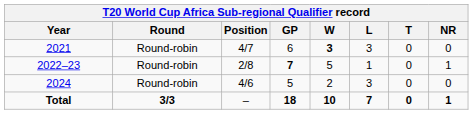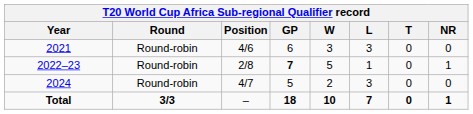(246, 48) 4/7 -> (246, 48) 4/6
(330, 48) bold -> (330, 48) normal
(246, 83) 4/6 -> (246, 83) 4/7
